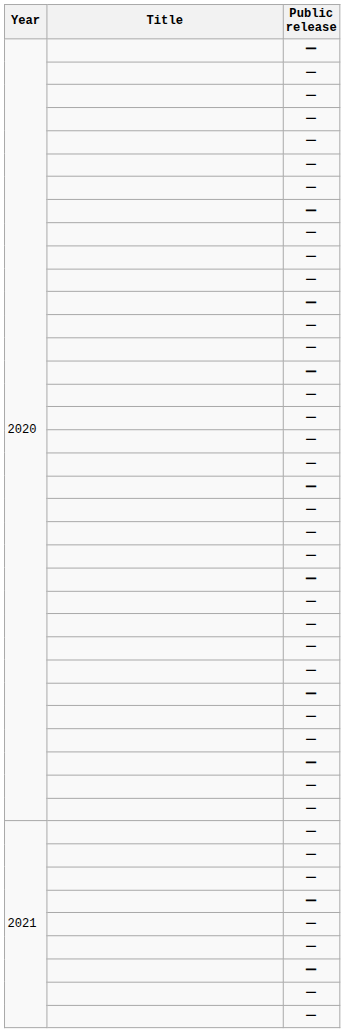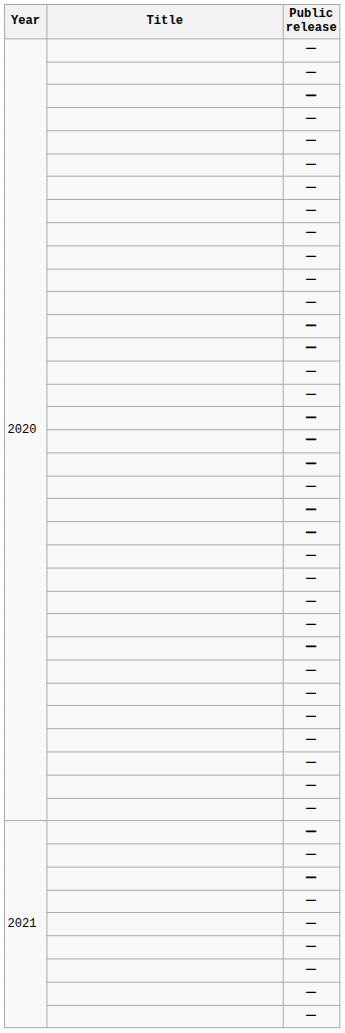(311, 51) bold -> (311, 51) normal
(311, 97) normal -> (311, 97) bold
(311, 212) bold -> (311, 212) normal
(311, 304) bold -> (311, 304) normal
(311, 327) normal -> (311, 327) bold
(311, 350) normal -> (311, 350) bold
(311, 373) bold -> (311, 373) normal
(311, 419) normal -> (311, 419) bold
(311, 442) normal -> (311, 442) bold
(311, 465) normal -> (311, 465) bold
(311, 488) bold -> (311, 488) normal
(311, 511) normal -> (311, 511) bold
(311, 534) normal -> (311, 534) bold
(311, 580) bold -> (311, 580) normal
(311, 649) normal -> (311, 649) bold
(311, 695) bold -> (311, 695) normal
(311, 764) bold -> (311, 764) normal
(311, 833) normal -> (311, 833) bold
(311, 879) normal -> (311, 879) bold
(311, 902) bold -> (311, 902) normal
(311, 971) bold -> (311, 971) normal
